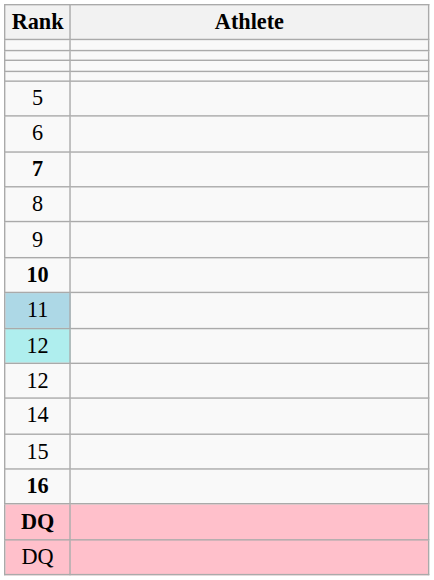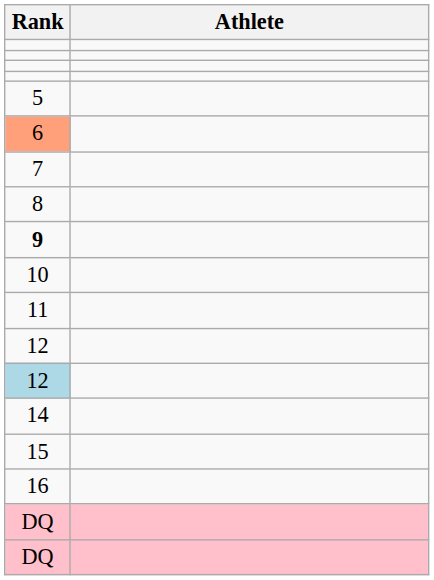(38, 133) no background -> (38, 133) lightsalmon background
(38, 168) bold -> (38, 168) normal
(38, 239) normal -> (38, 239) bold
(38, 274) bold -> (38, 274) normal
(38, 310) lightblue background -> (38, 310) no background
(38, 345) paleturquoise background -> (38, 345) no background
(38, 380) no background -> (38, 380) lightblue background
(38, 486) bold -> (38, 486) normal
(38, 521) bold -> (38, 521) normal
